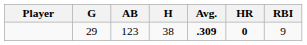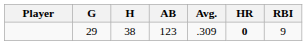columns swapped: (130, 13) <-> (168, 13)
(206, 31) bold -> (206, 31) normal
